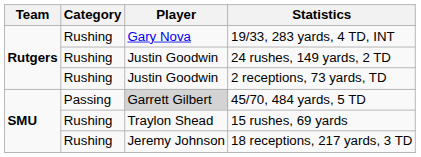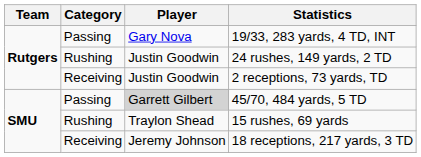(88, 36) Rushing -> (87, 36) Passing
(88, 78) Rushing -> (93, 78) Receiving
(88, 141) Rushing -> (93, 141) Receiving
